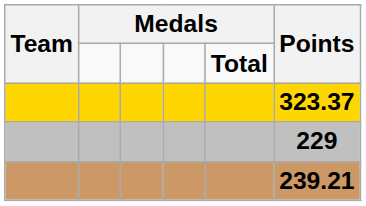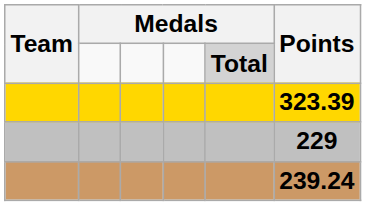(239, 63) no background -> (239, 63) lightgrey background
(317, 102) 323.37 -> (317, 102) 323.39
(317, 180) 239.21 -> (317, 180) 239.24
